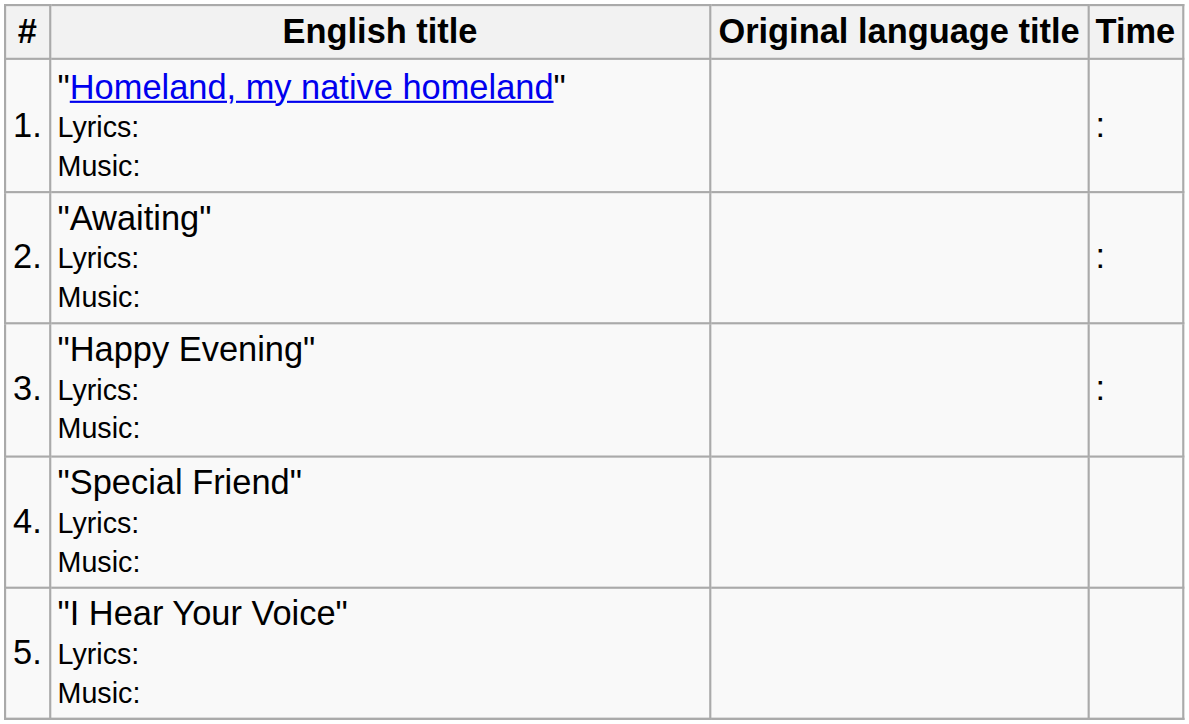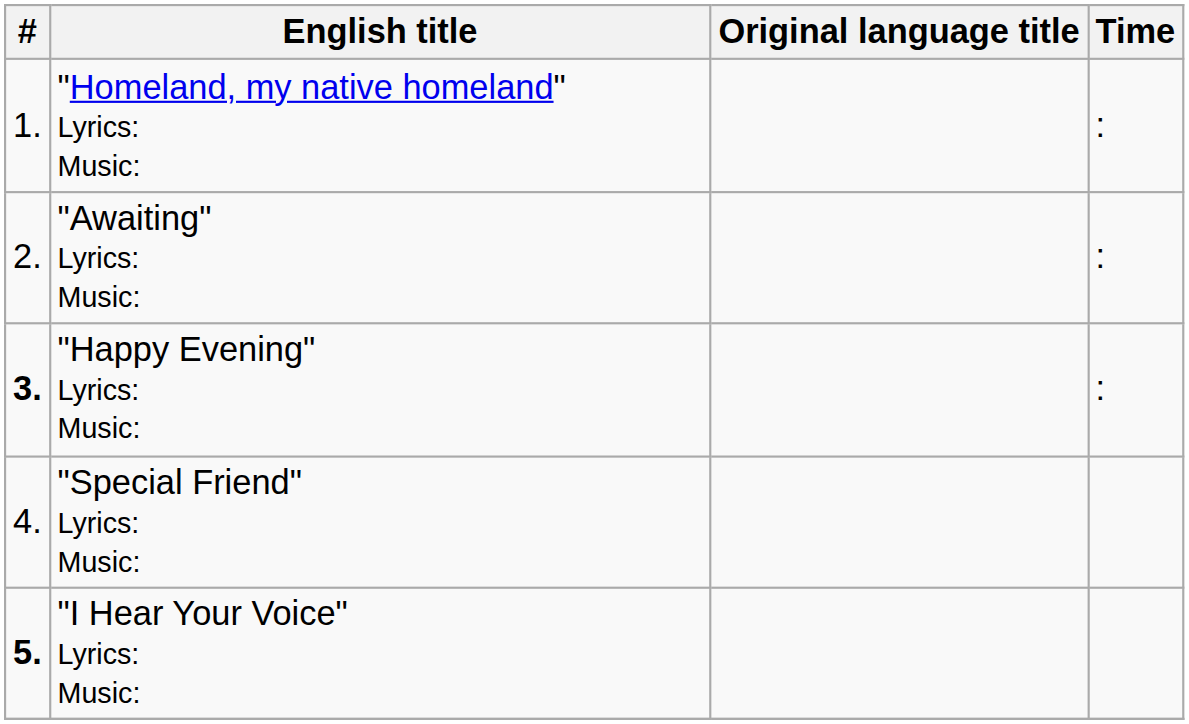(27, 388) normal -> (27, 388) bold
(27, 652) normal -> (27, 652) bold
